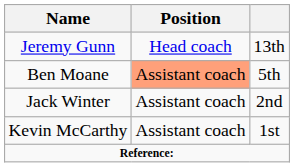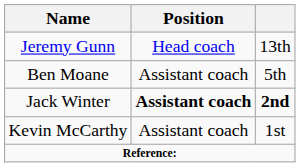(190, 74) lightsalmon background -> (193, 74) no background
(190, 102) normal -> (193, 102) bold
(269, 102) normal -> (275, 102) bold
